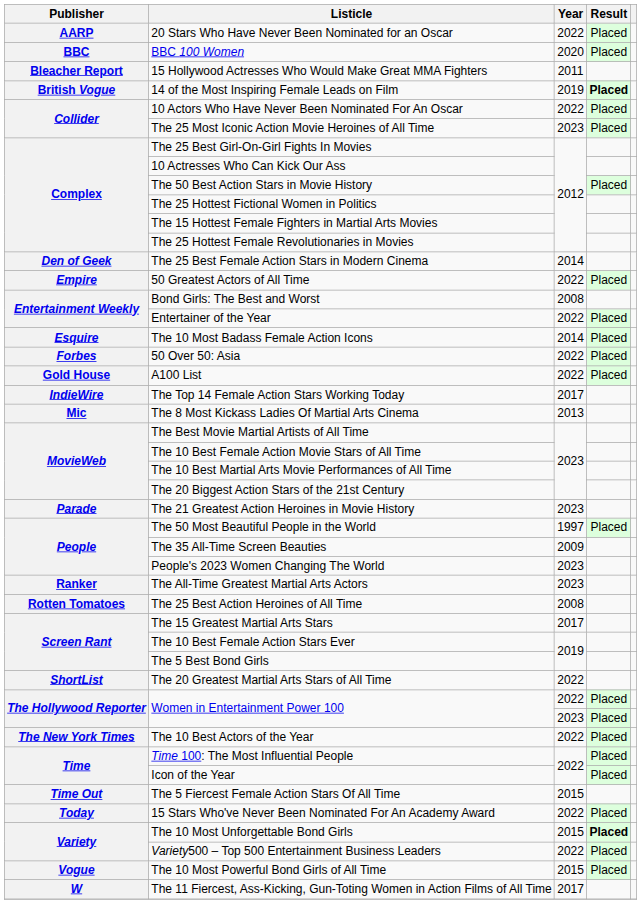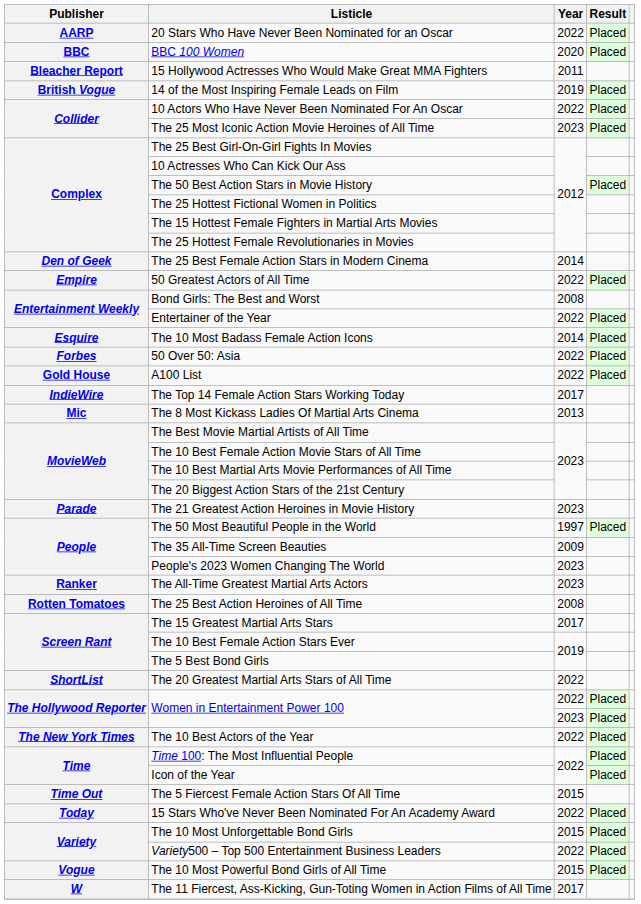(609, 90) bold -> (608, 90) normal
(609, 832) bold -> (608, 832) normal
